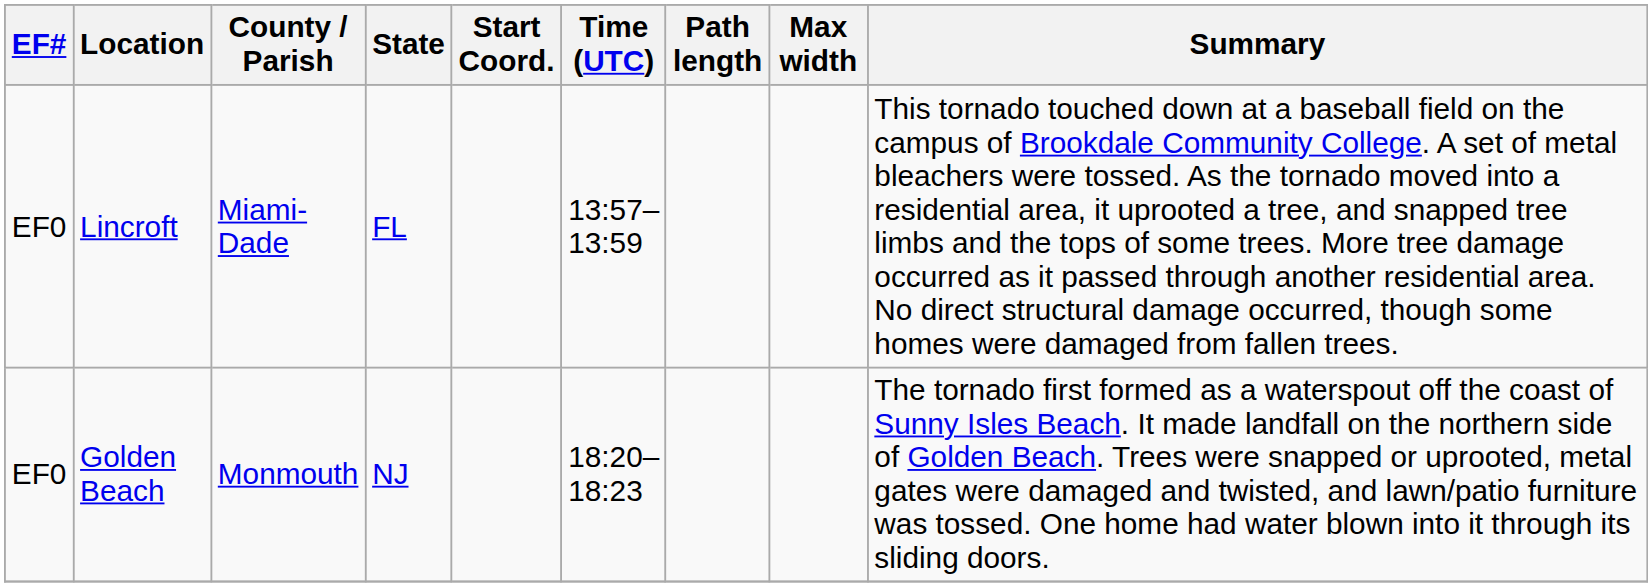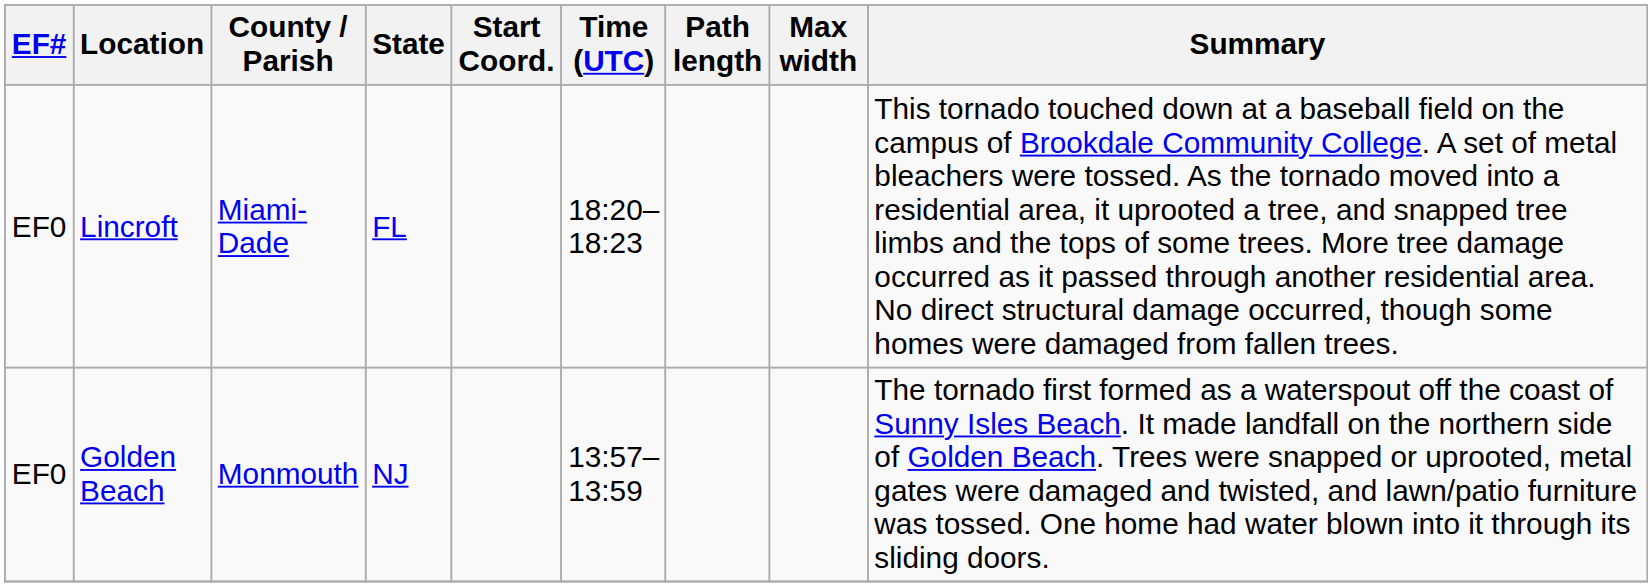(614, 225) 13:57–13:59 -> (614, 225) 18:20–18:23
(614, 474) 18:20–18:23 -> (614, 474) 13:57–13:59
